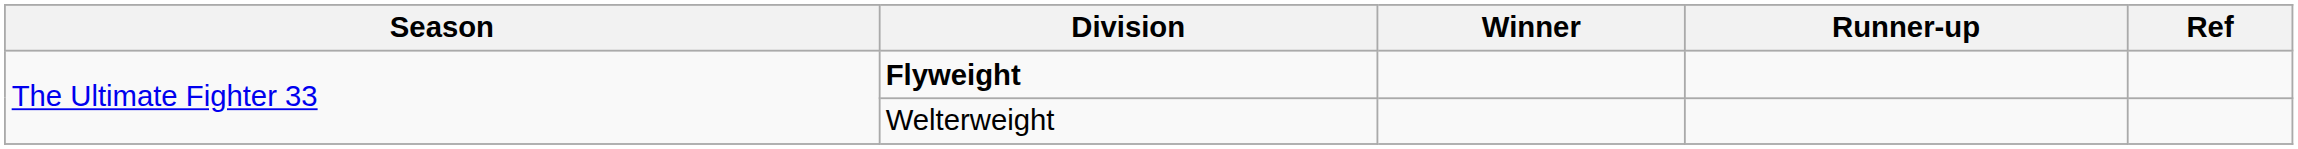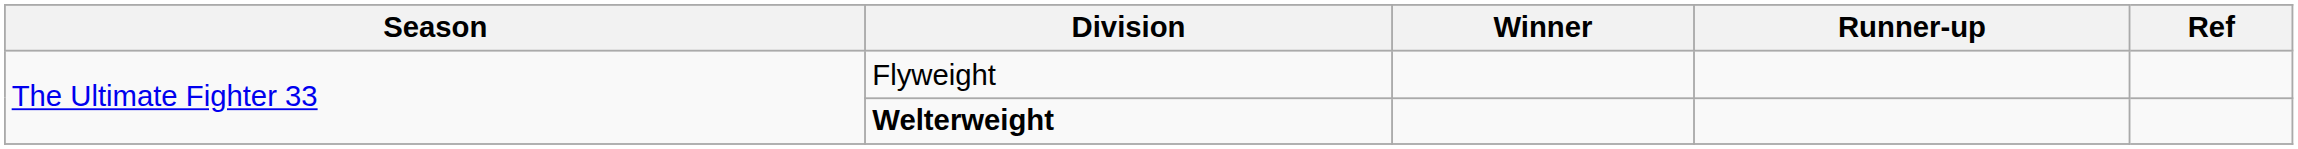(953, 74) bold -> (934, 74) normal
(970, 120) normal -> (963, 120) bold
